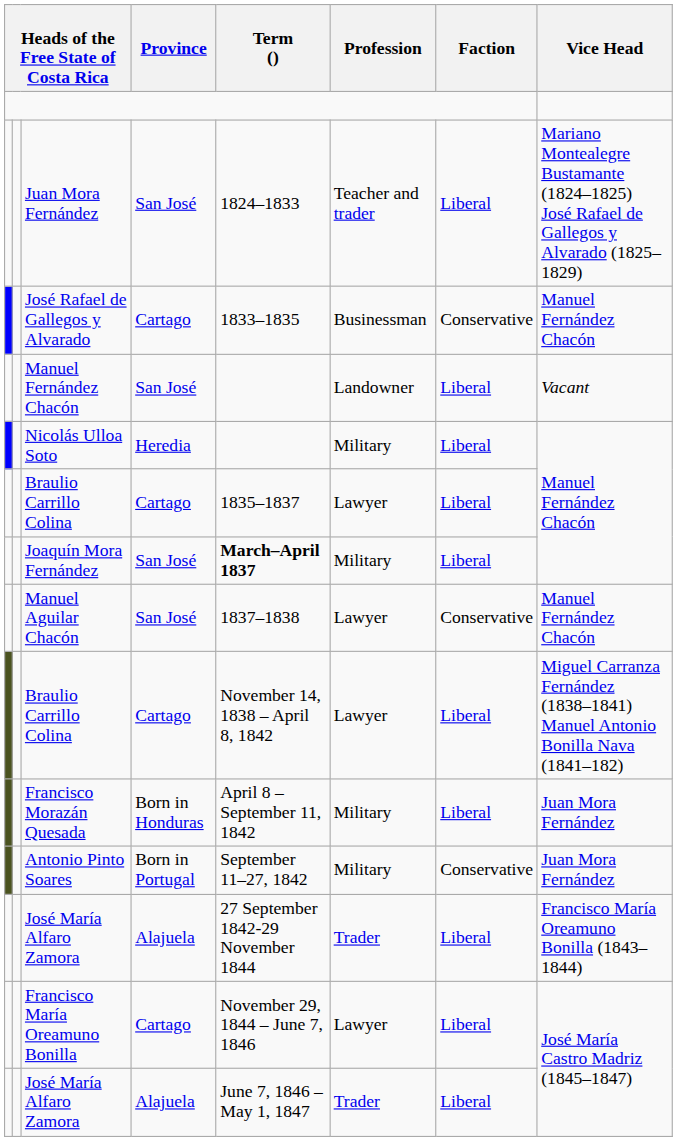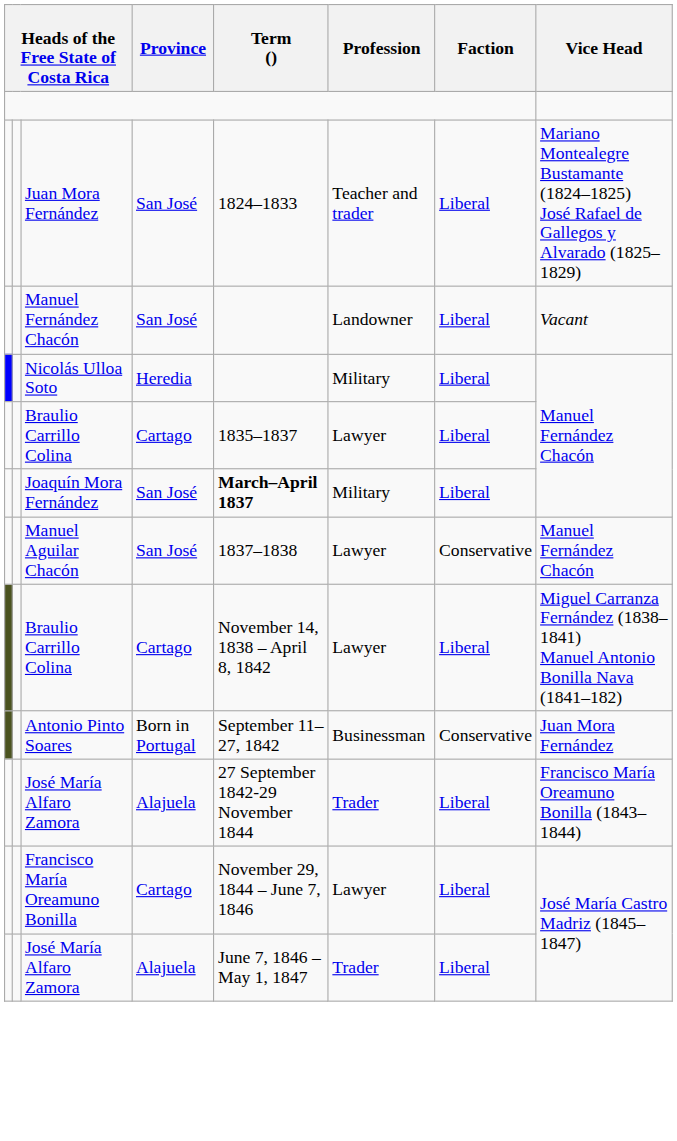- row: (76, 319)
- row: (59, 812)
(363, 869) Military -> (379, 734) Businessman
